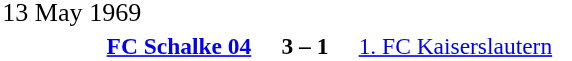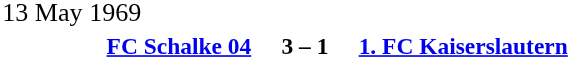(455, 45) normal -> (463, 45) bold
